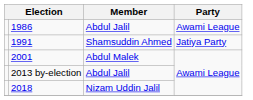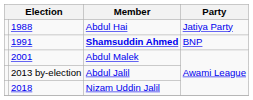- row: (22, 27)
+ row: (22, 27)
(129, 42) normal -> (132, 42) bold
(201, 42) Jatiya Party -> (193, 42) BNP
